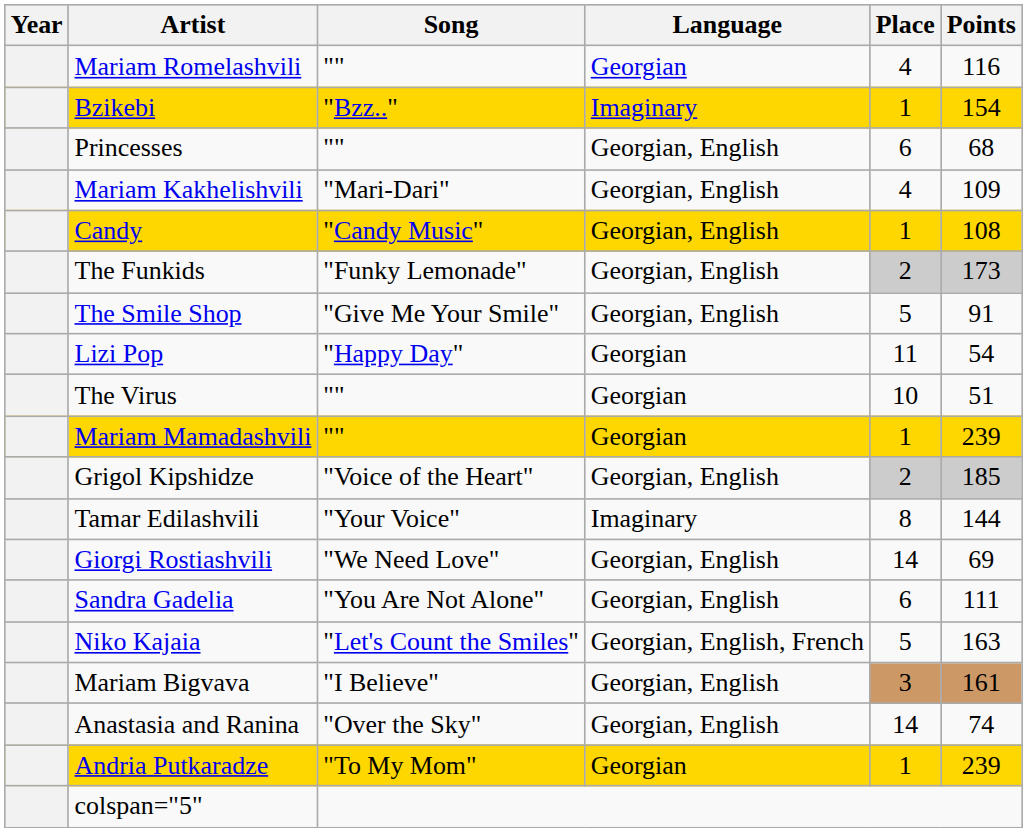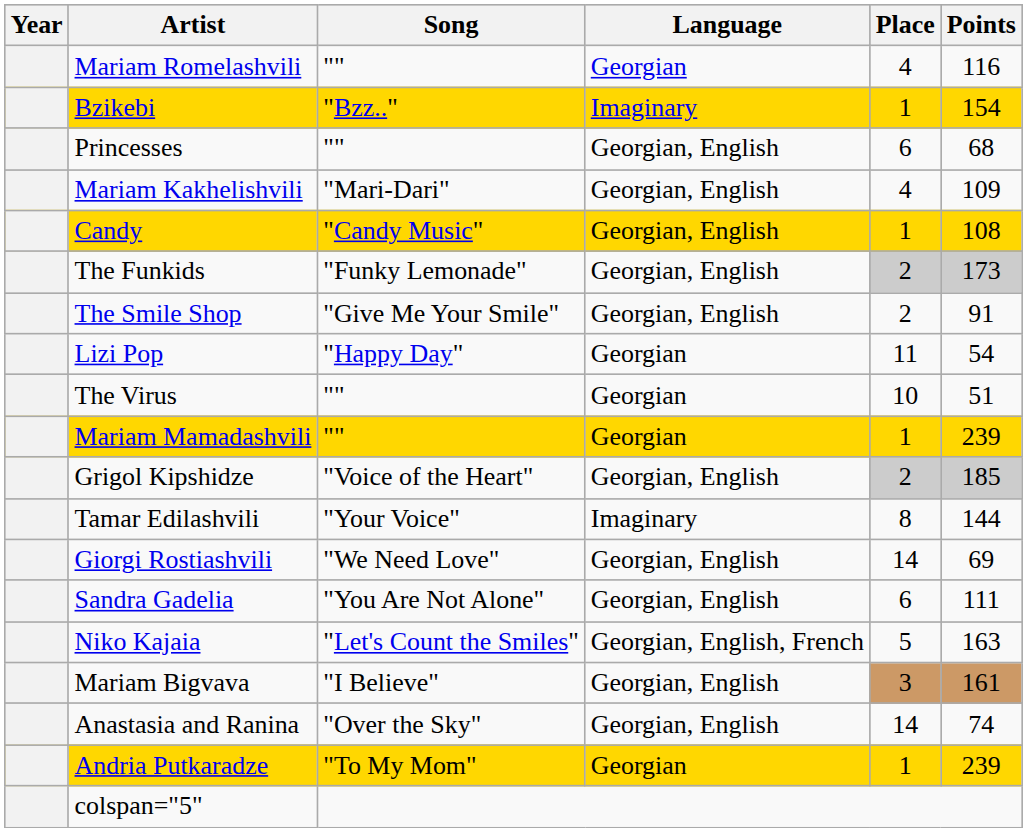(905, 312) 5 -> (905, 312) 2
